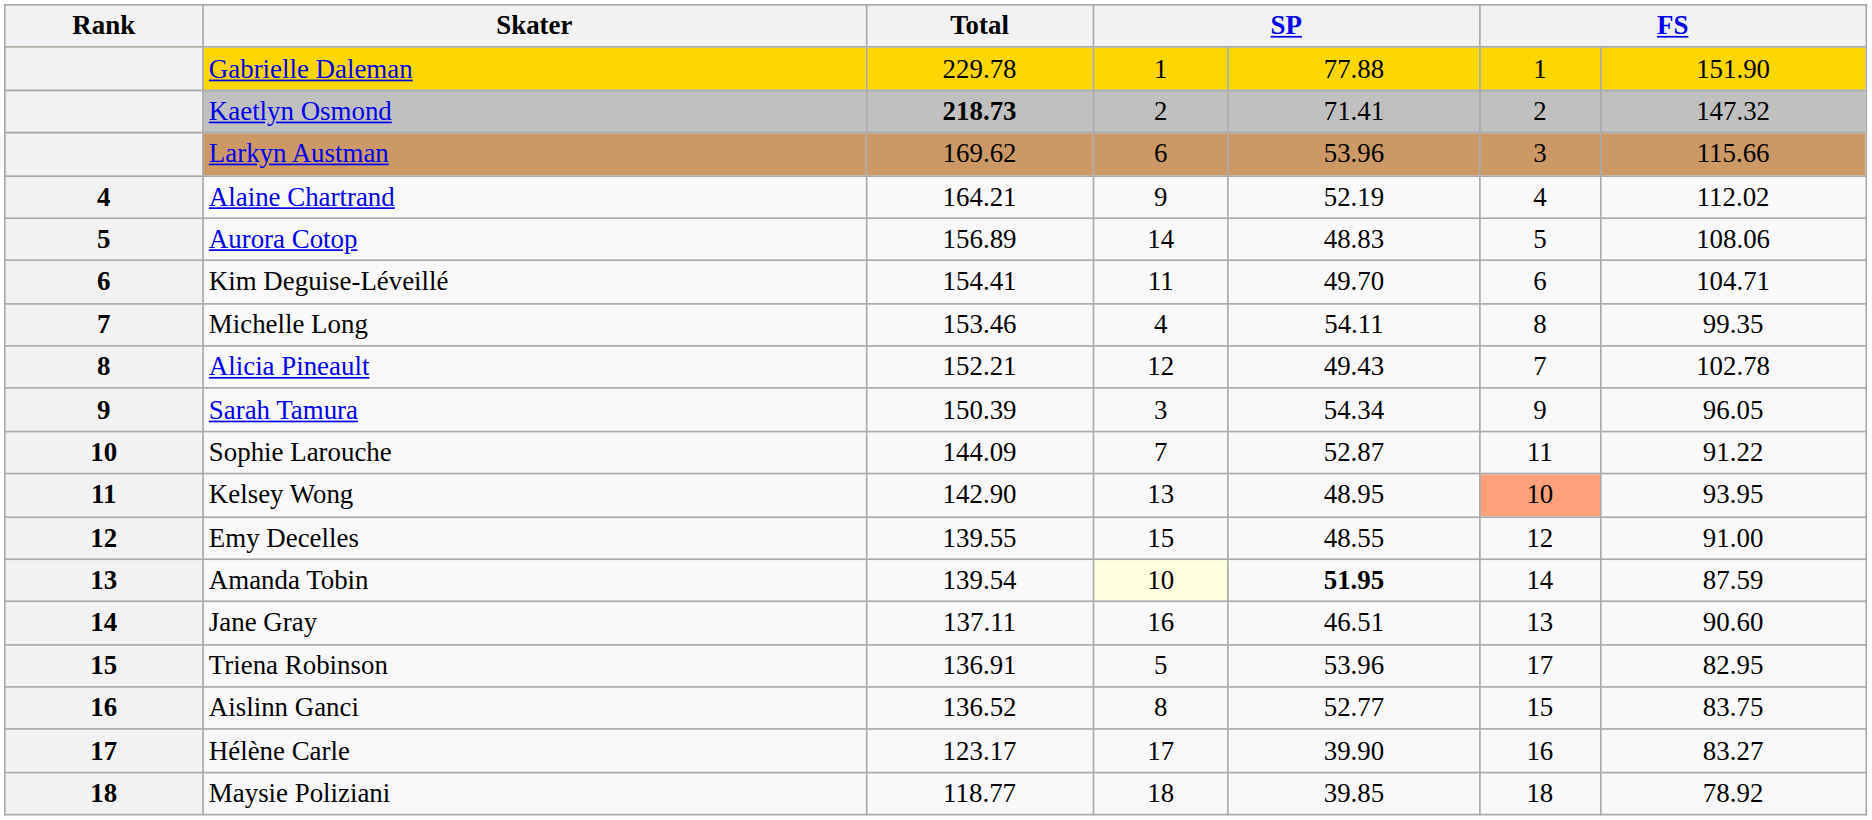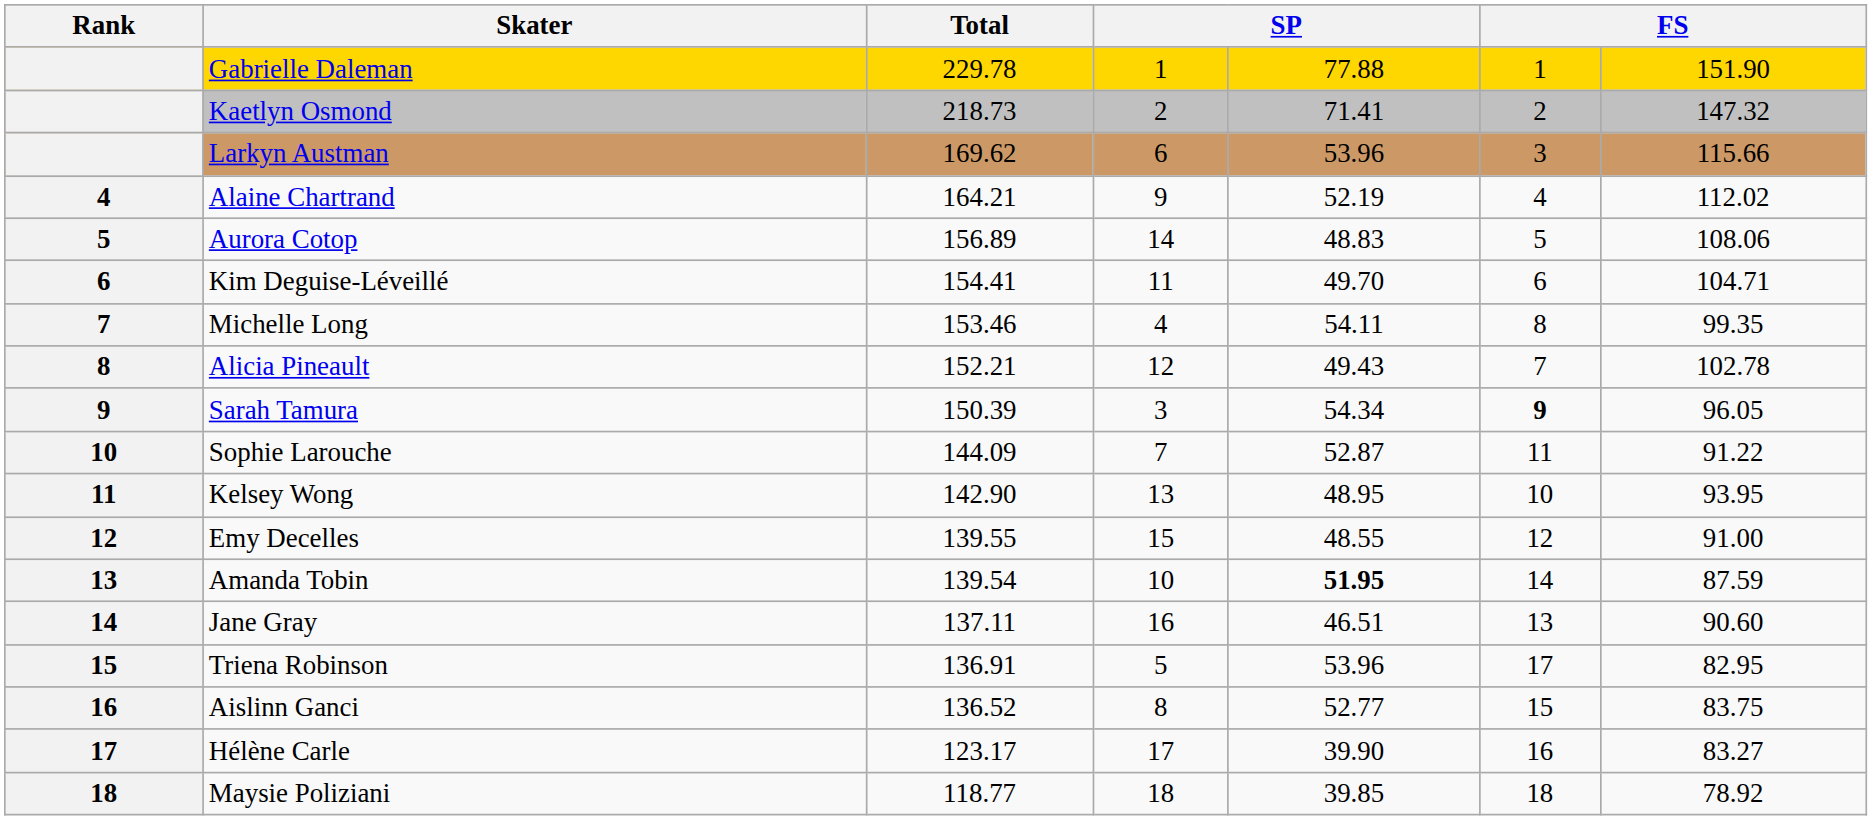(980, 111) bold -> (980, 111) normal
(1540, 409) normal -> (1540, 409) bold
(1540, 494) lightsalmon background -> (1540, 494) no background
(1161, 580) lightyellow background -> (1161, 580) no background
